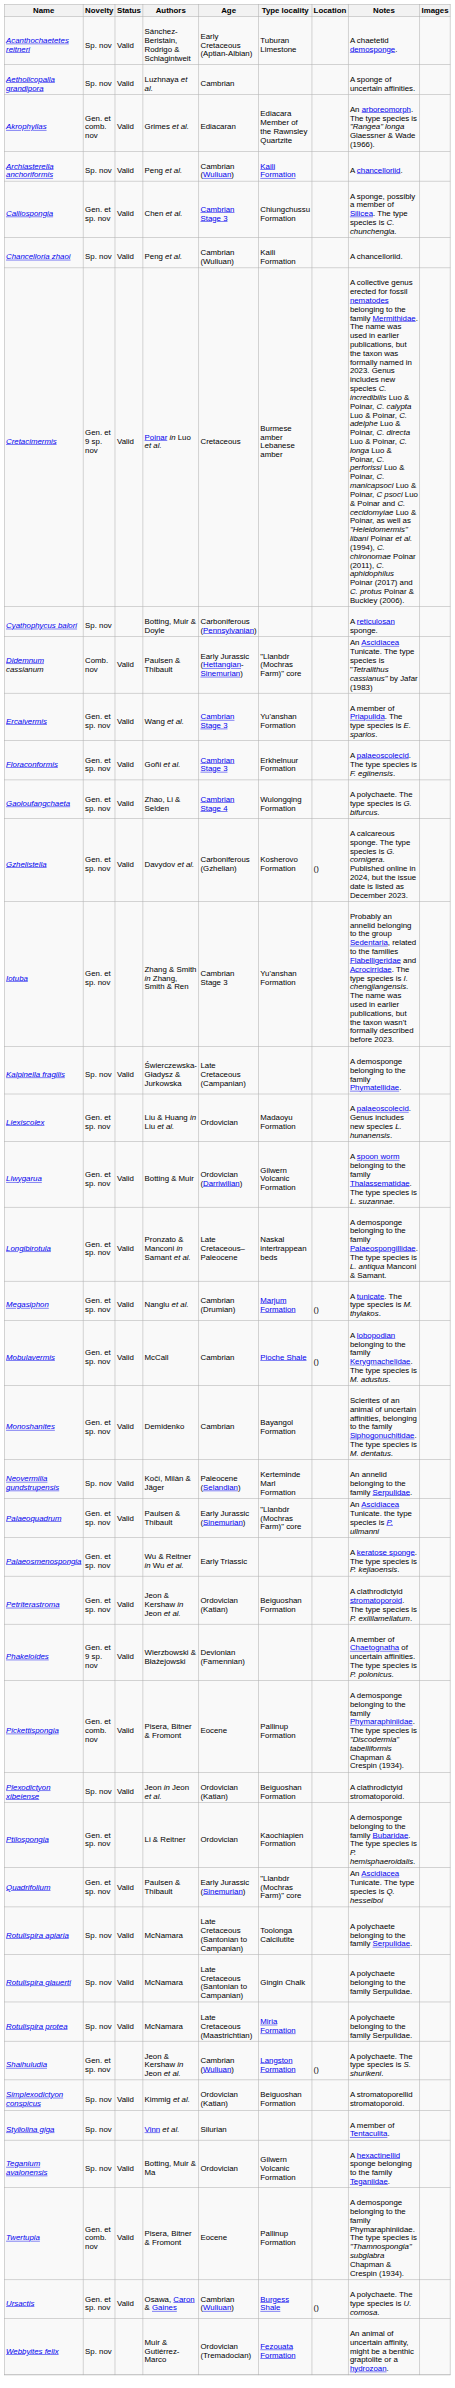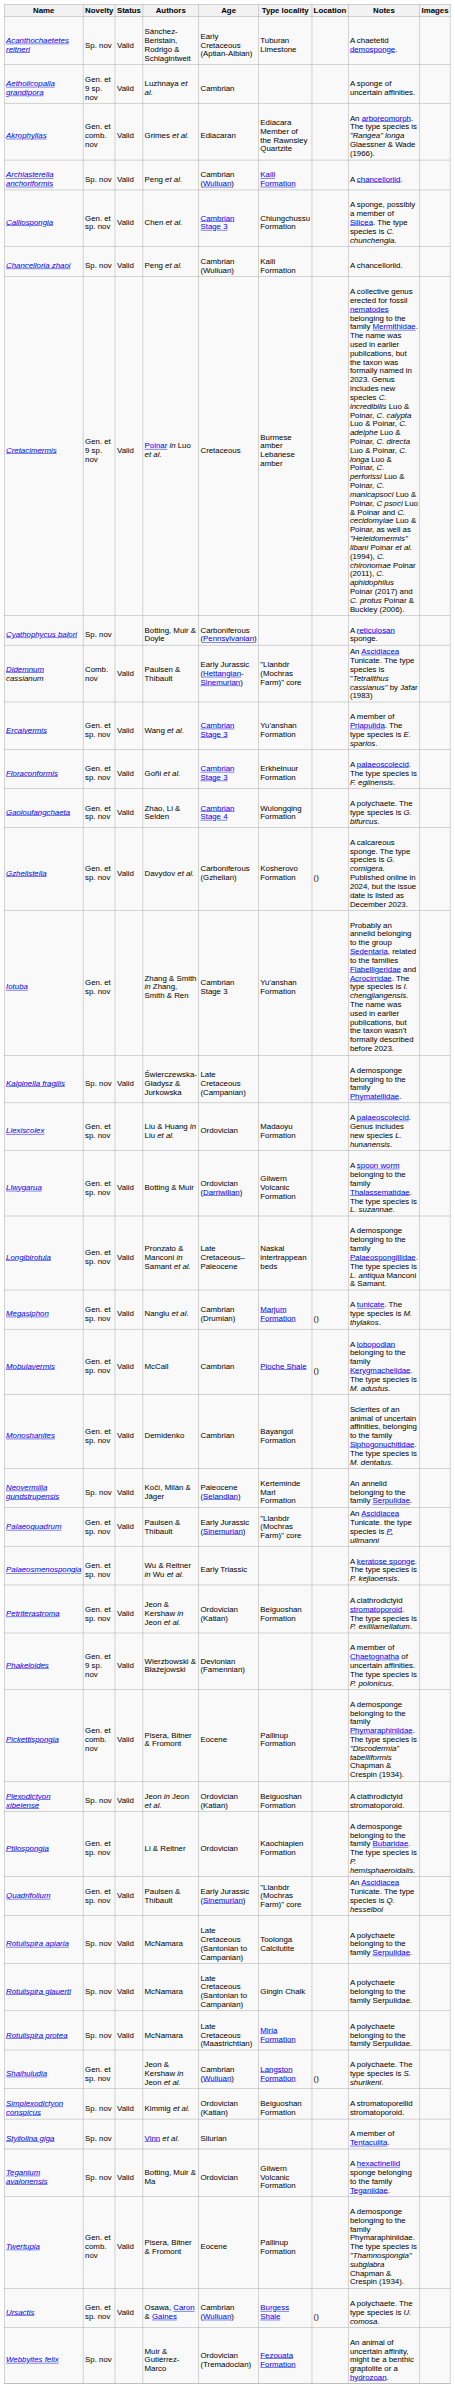(98, 84) Sp. nov -> (98, 88) Gen. et 9 sp. nov
